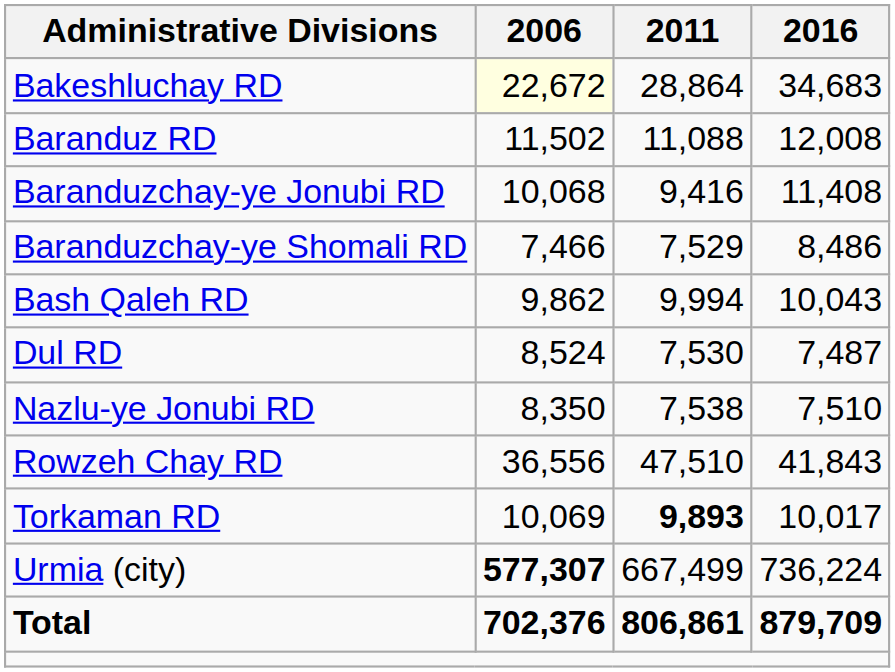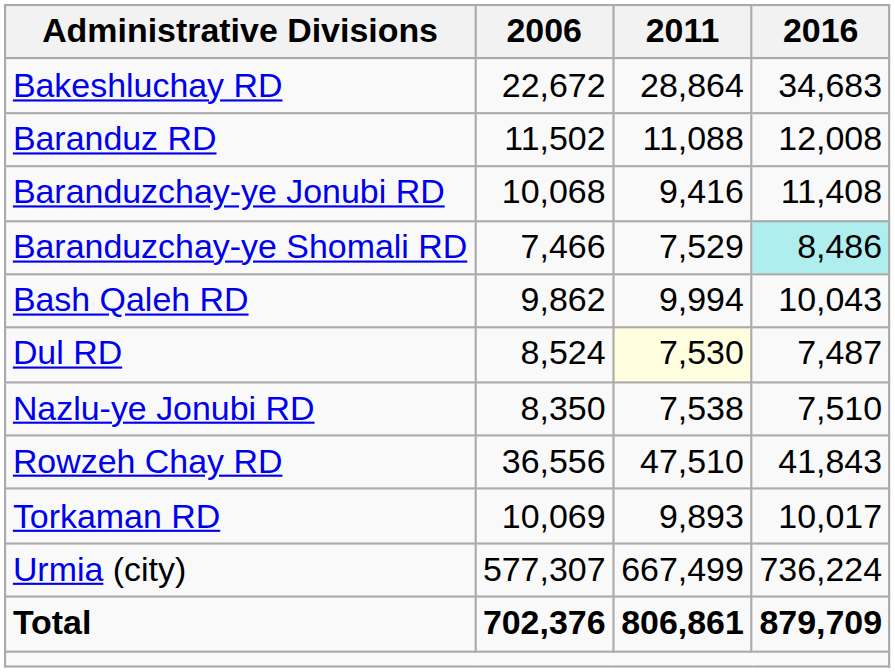(554, 85) lightyellow background -> (554, 85) no background
(840, 246) no background -> (840, 246) paleturquoise background
(701, 354) no background -> (701, 354) lightyellow background
(701, 515) bold -> (701, 515) normal
(544, 569) bold -> (544, 569) normal
